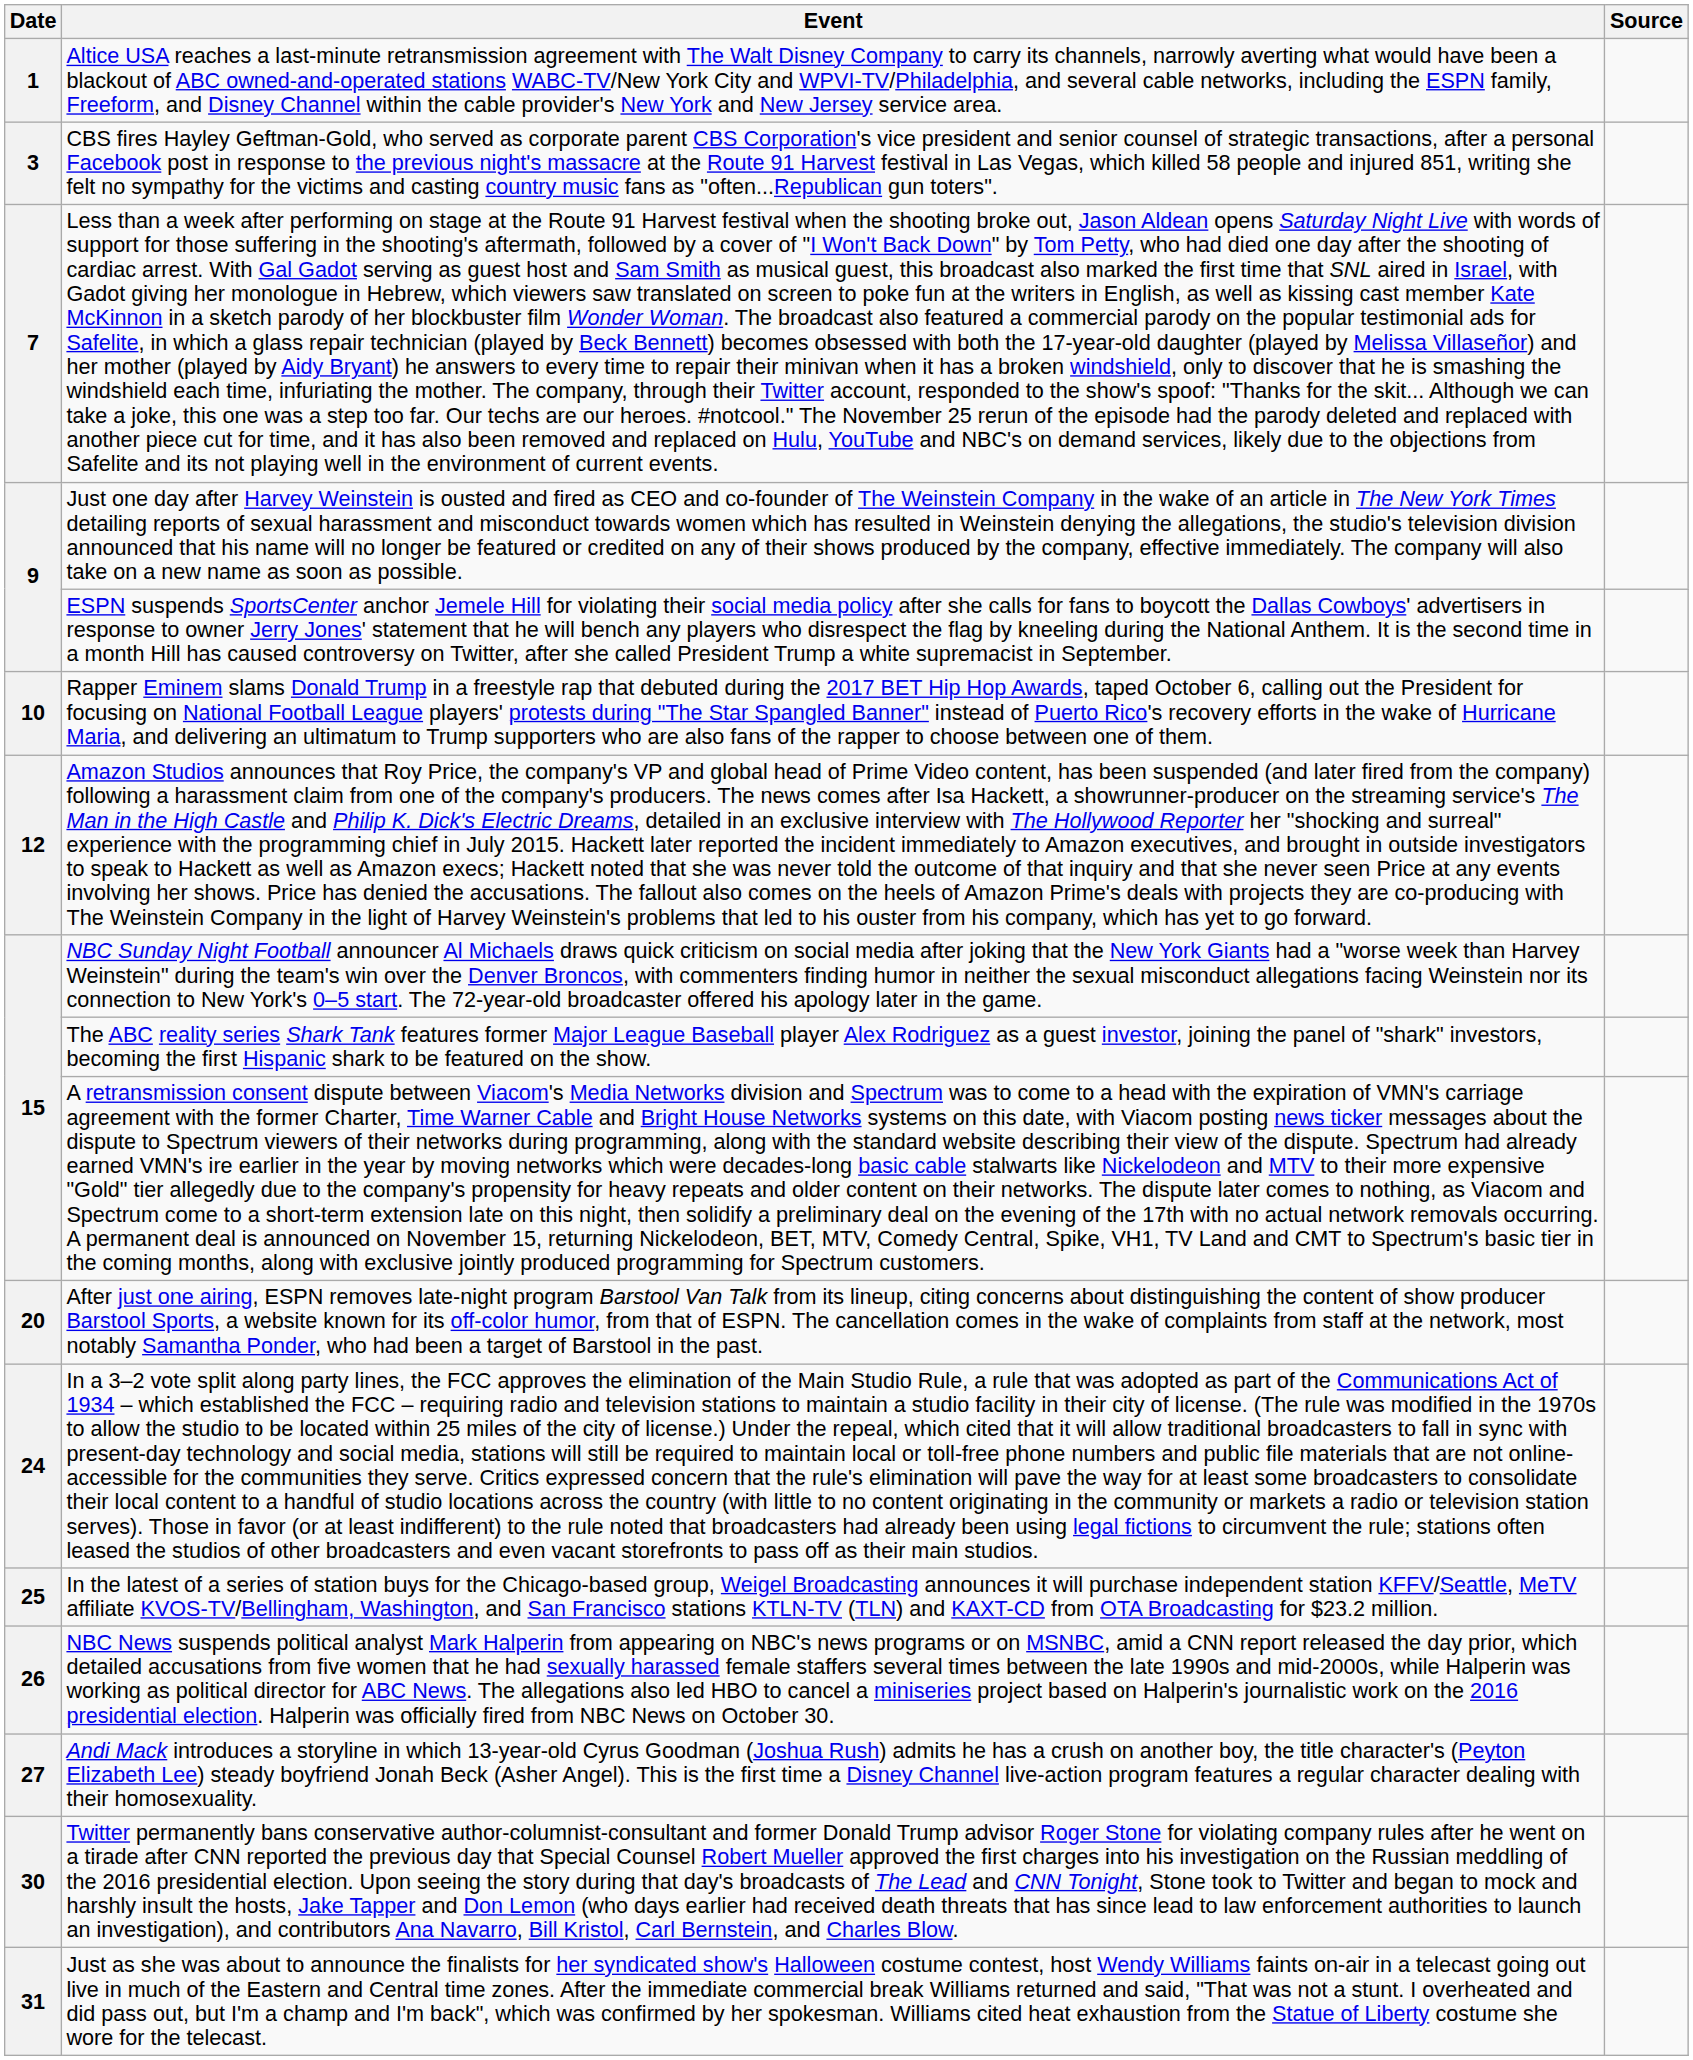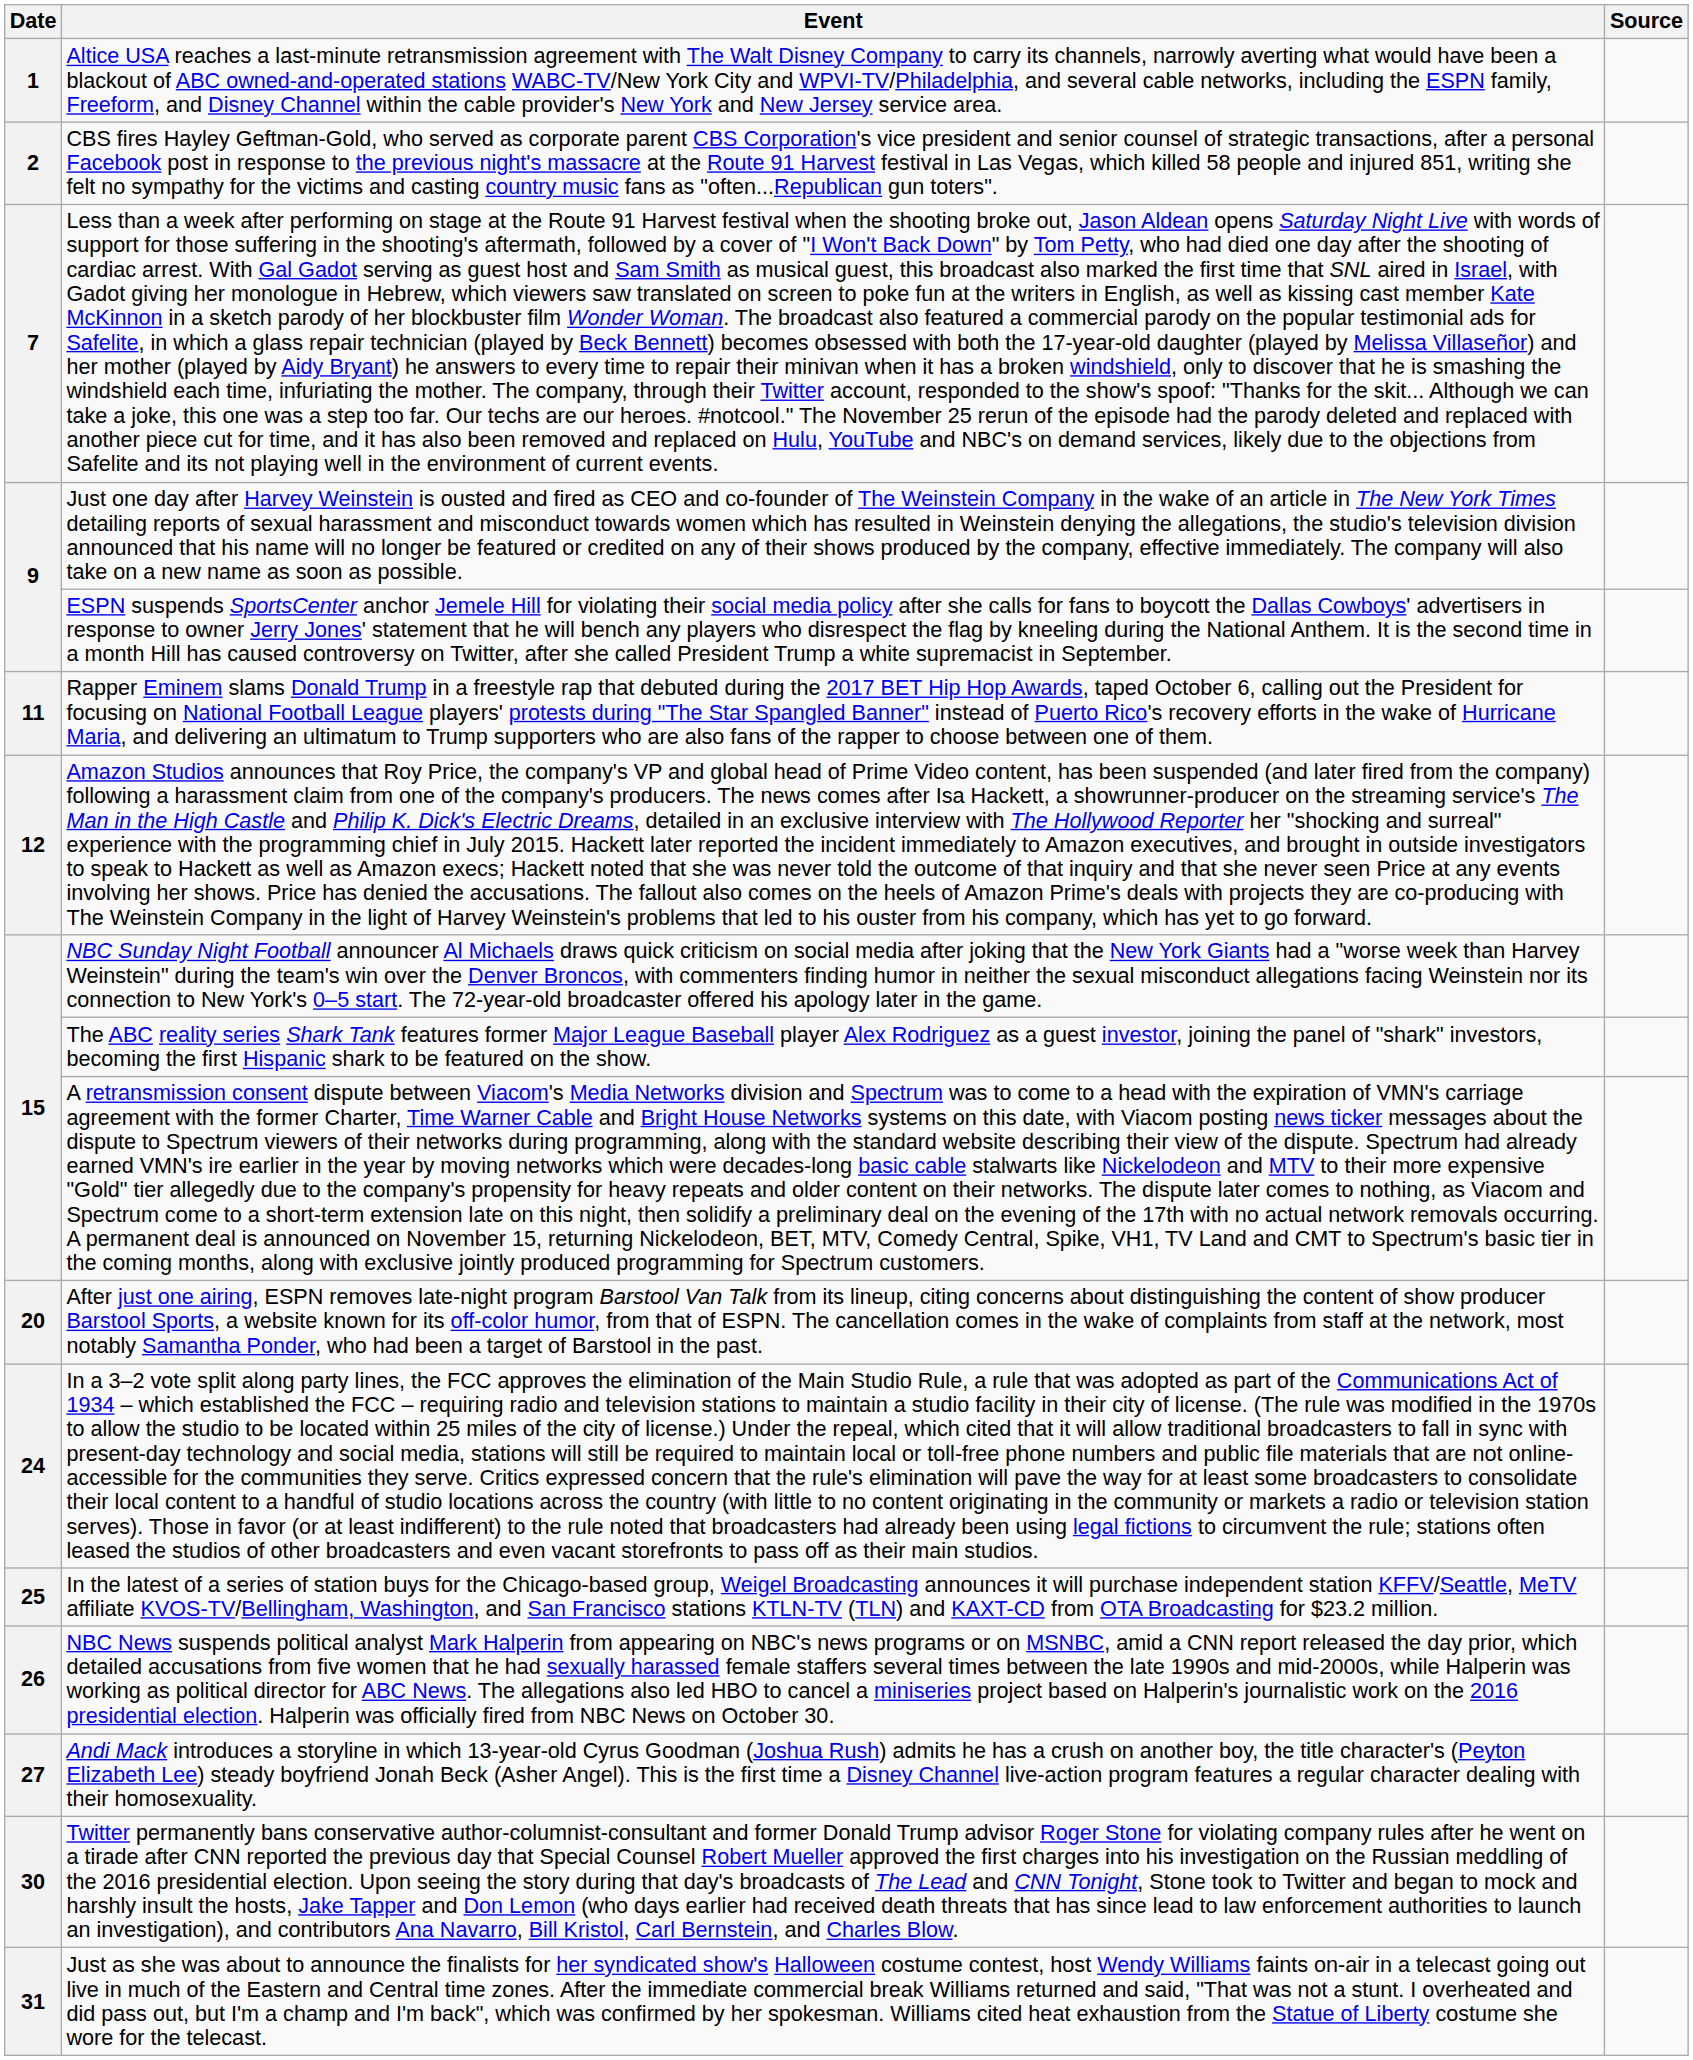(33, 163) 3 -> (33, 163) 2
(33, 713) 10 -> (33, 713) 11
